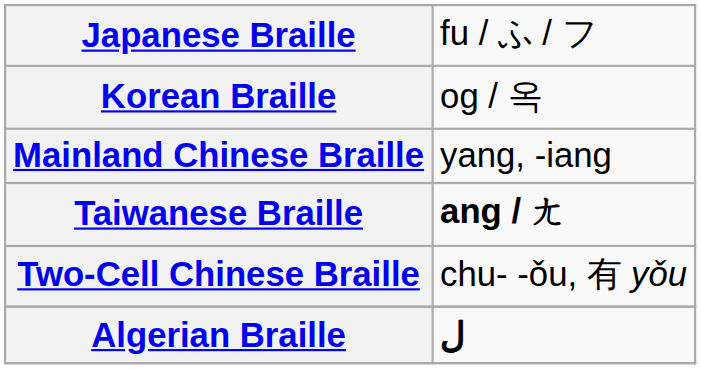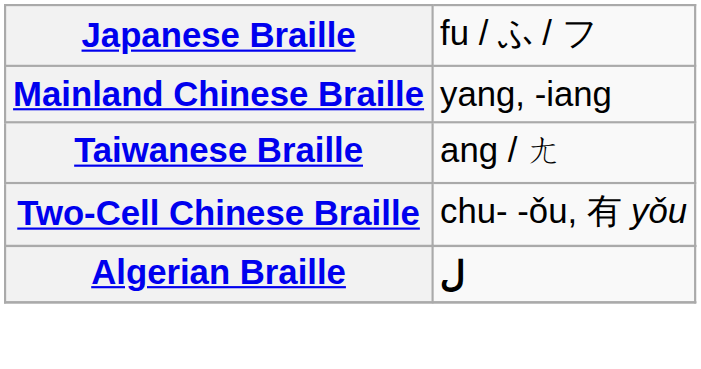- row: (219, 96)
(503, 212) bold -> (501, 150) normal
